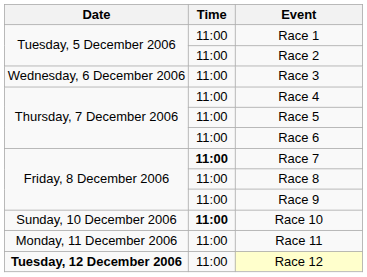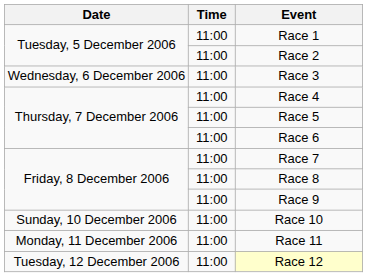(212, 158) bold -> (212, 158) normal
(212, 220) bold -> (212, 220) normal
(96, 261) bold -> (96, 261) normal
